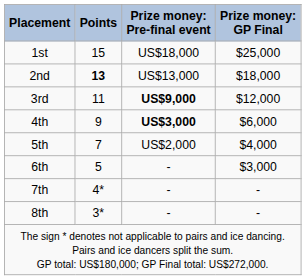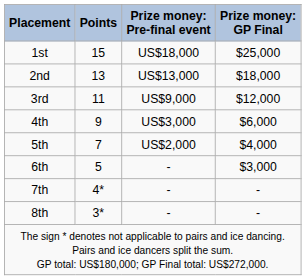(98, 76) bold -> (98, 76) normal
(169, 99) bold -> (169, 99) normal
(169, 122) bold -> (169, 122) normal
